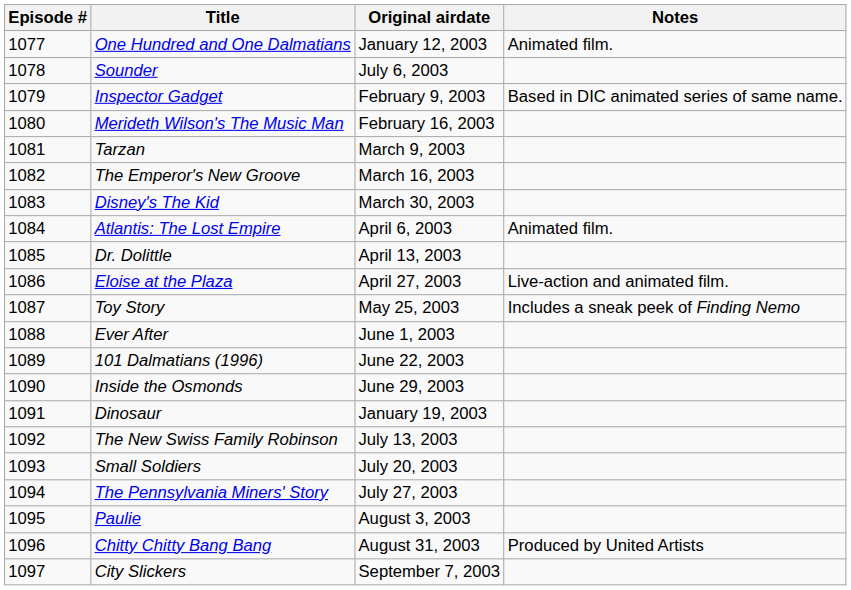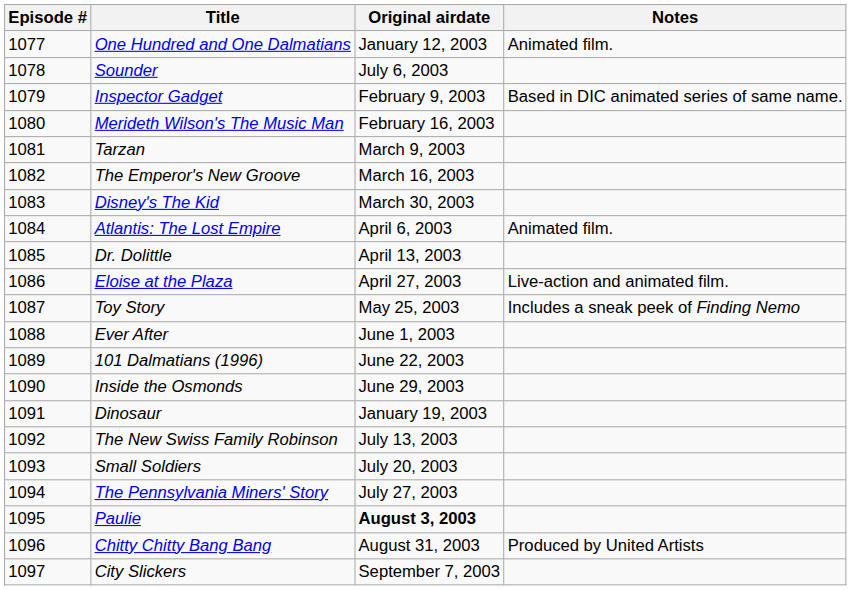(414, 519) normal -> (417, 519) bold
